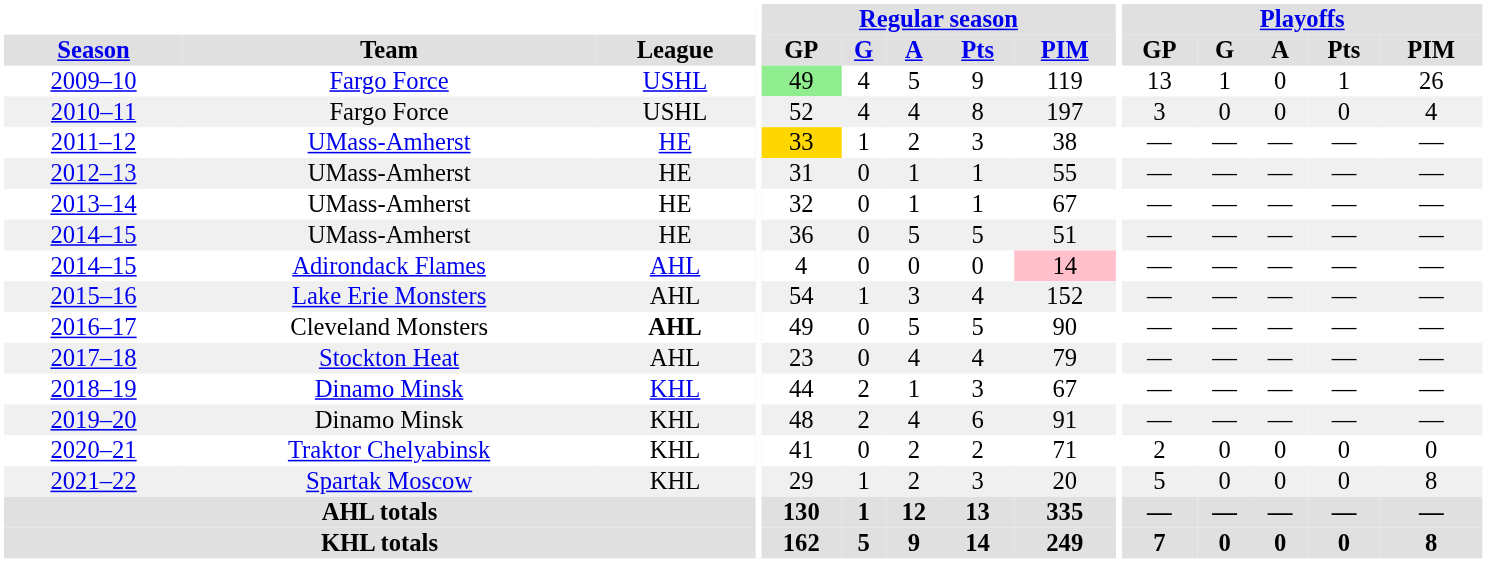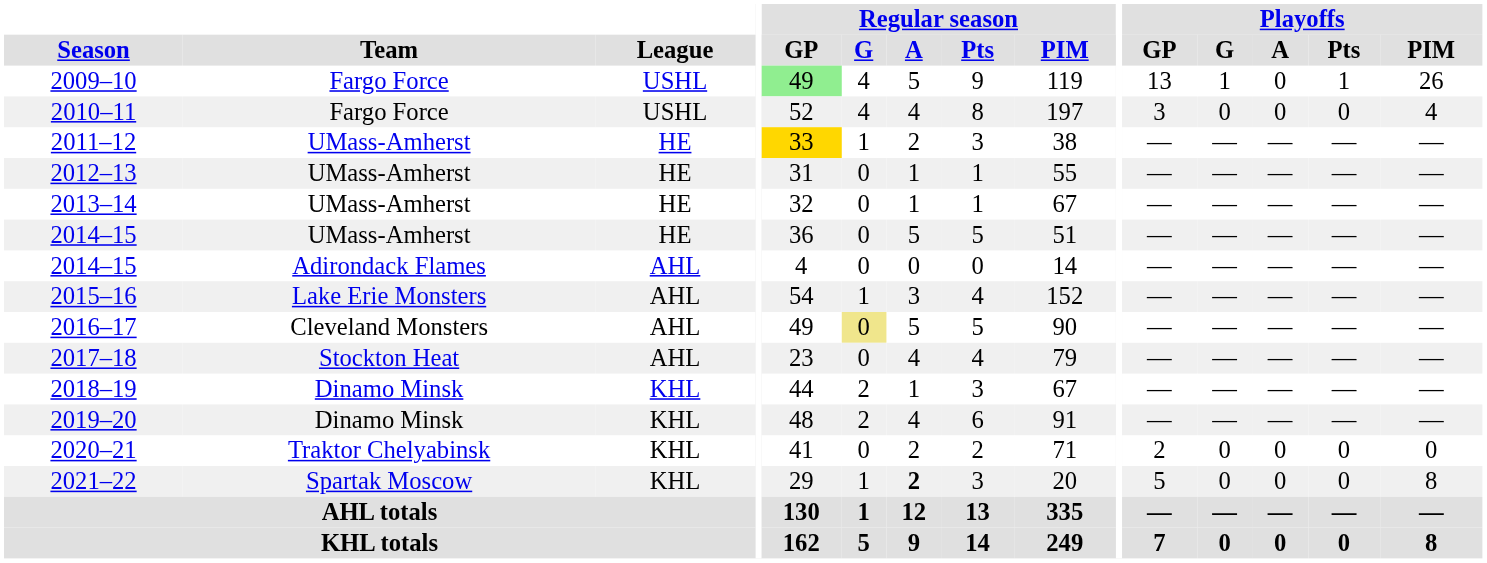(1065, 265) pink background -> (1065, 265) no background
(675, 327) bold -> (675, 327) normal
(864, 327) no background -> (864, 327) khaki background
(914, 481) normal -> (914, 481) bold
